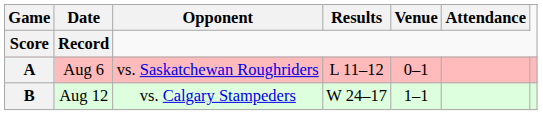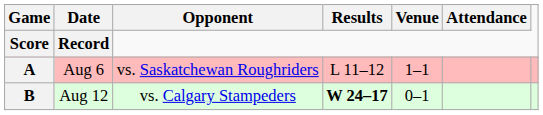(416, 69) 0–1 -> (417, 69) 1–1
(357, 95) normal -> (357, 95) bold
(416, 95) 1–1 -> (417, 95) 0–1
